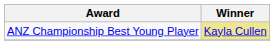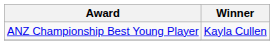(235, 31) khaki background -> (235, 31) no background
